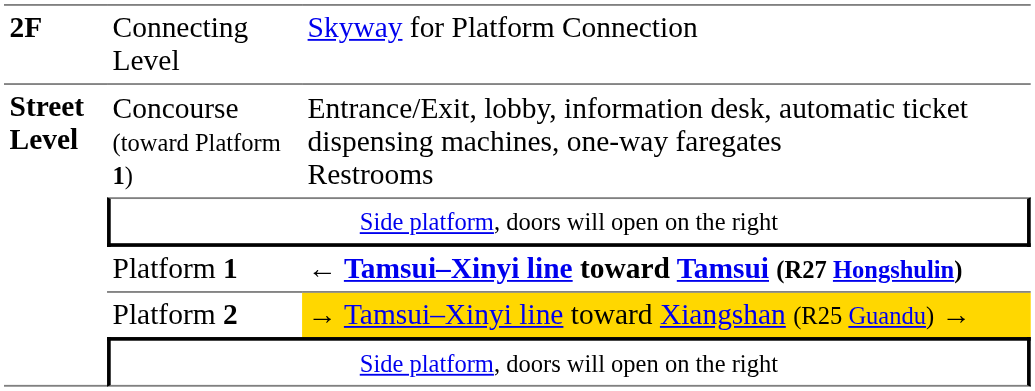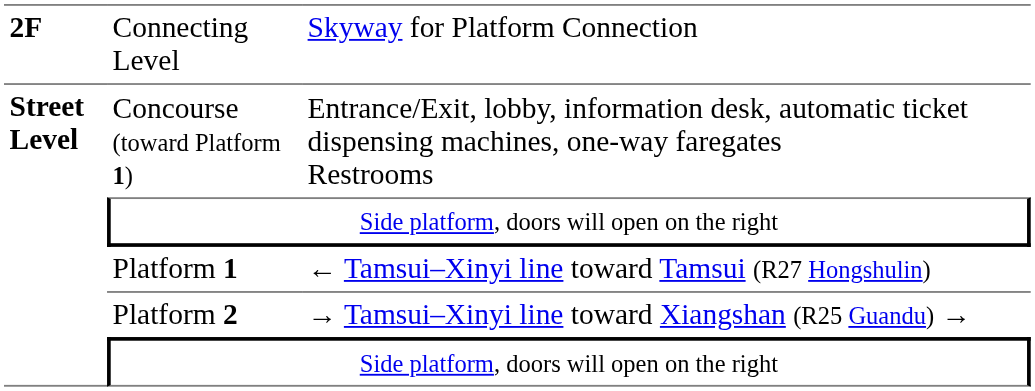(635, 268) bold -> (619, 268) normal
(639, 314) gold background -> (639, 314) no background
